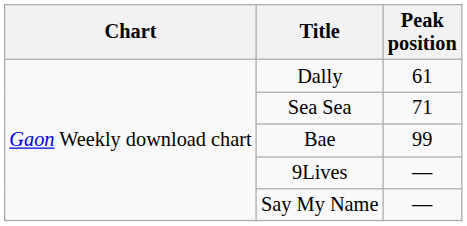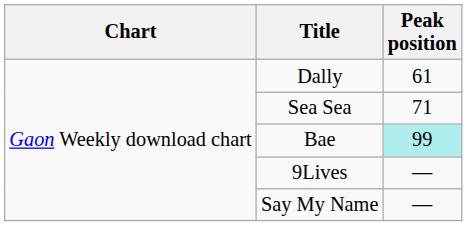(422, 140) no background -> (422, 140) paleturquoise background
